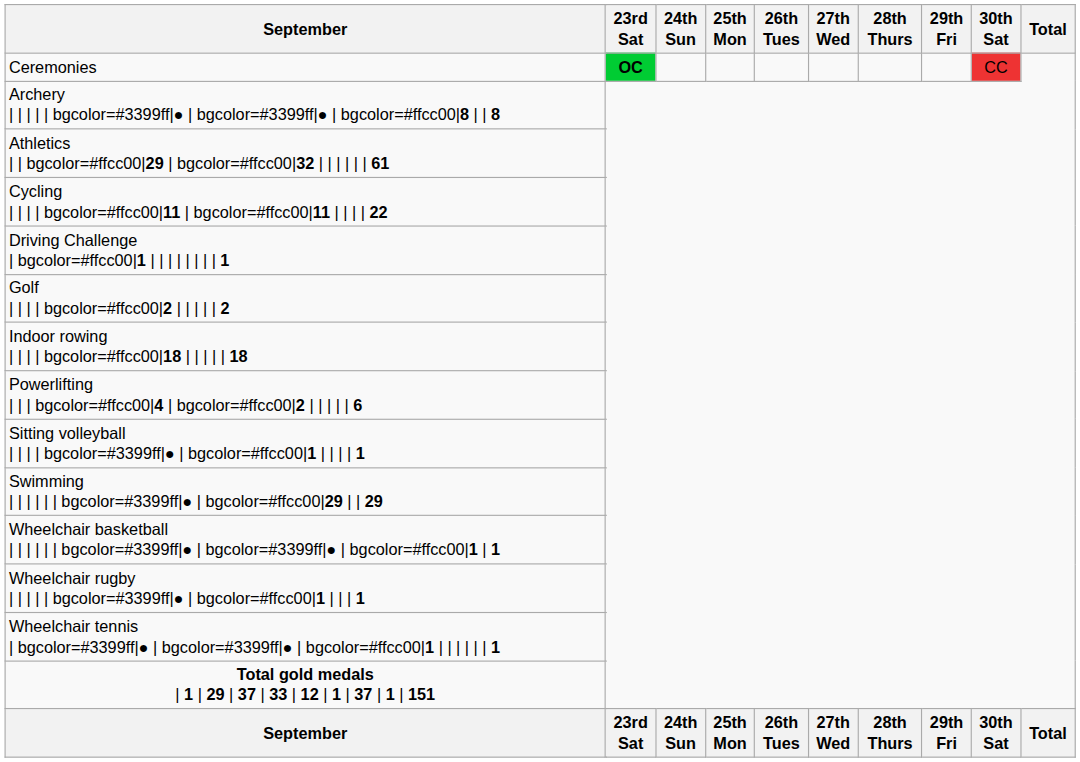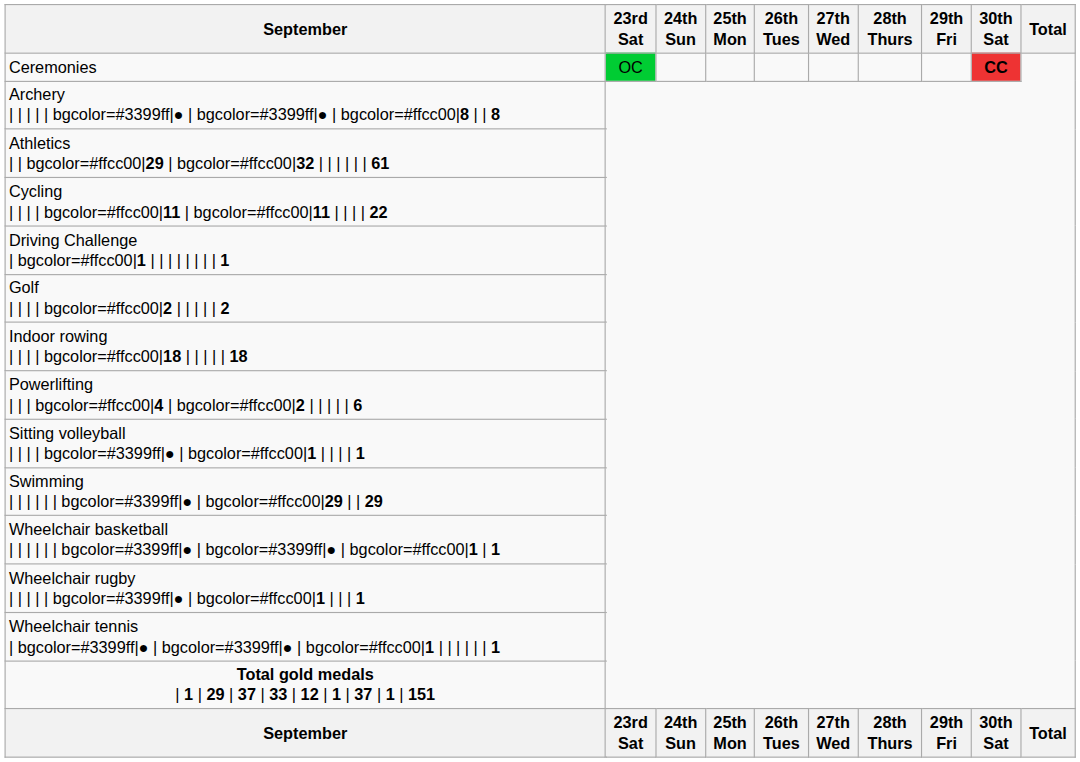(631, 67) bold -> (631, 67) normal
(996, 67) normal -> (996, 67) bold
